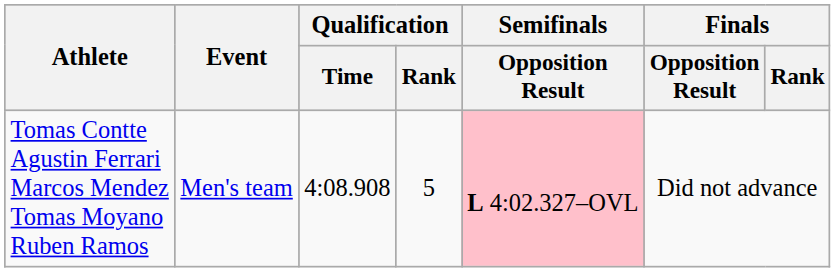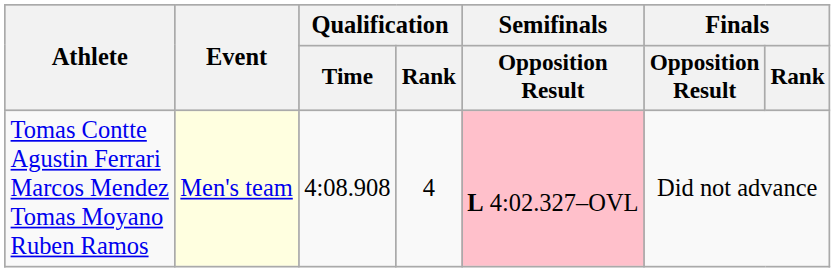(237, 188) no background -> (237, 188) lightyellow background
(429, 188) 5 -> (429, 188) 4
